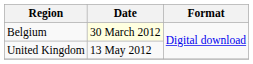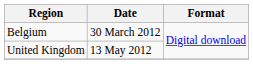(125, 31) lightyellow background -> (125, 31) no background
